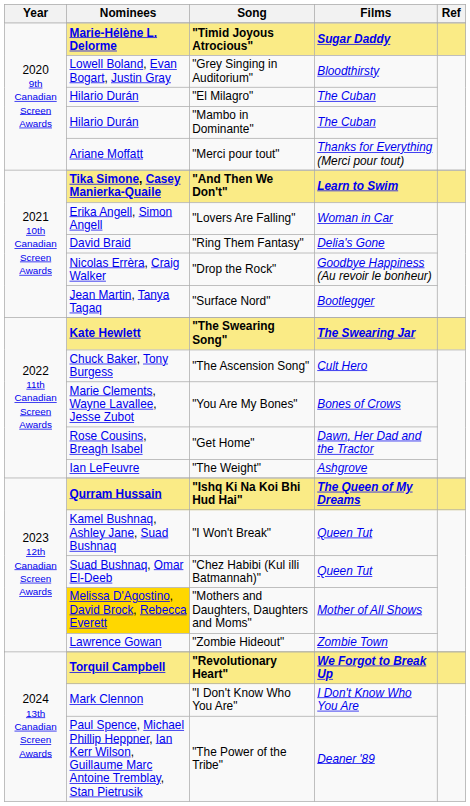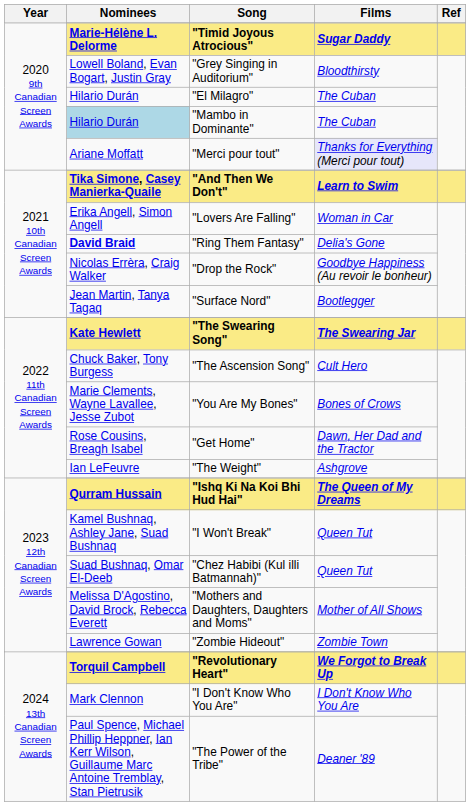(104, 122) no background -> (104, 122) lightblue background
(375, 154) no background -> (375, 154) lavender background
(100, 244) normal -> (102, 244) bold
(128, 610) gold background -> (128, 610) no background
